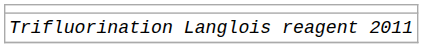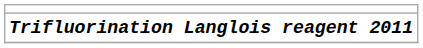(211, 28) normal -> (211, 28) bold
